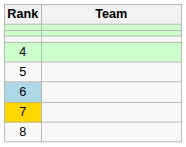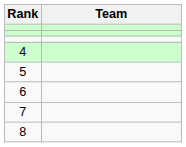(23, 92) lightblue background -> (23, 92) no background
(23, 112) gold background -> (23, 112) no background
